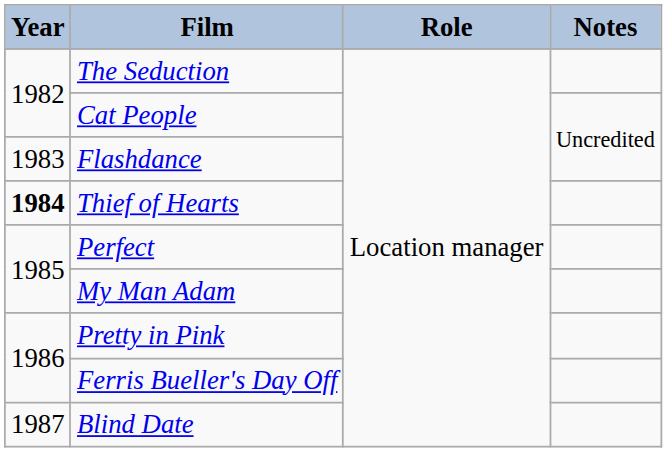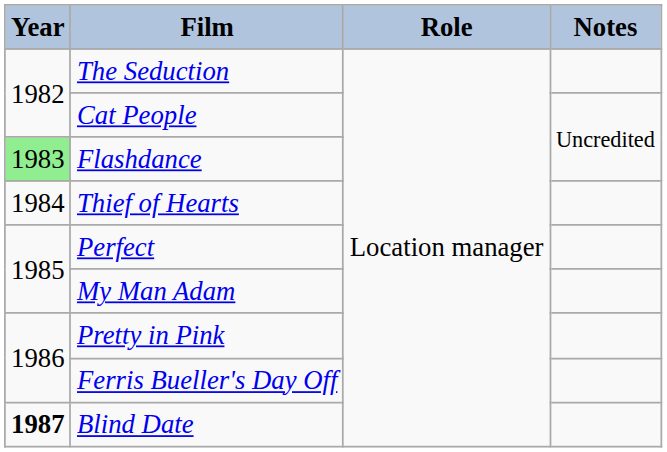(38, 159) no background -> (38, 159) lightgreen background
(38, 203) bold -> (38, 203) normal
(38, 423) normal -> (38, 423) bold
